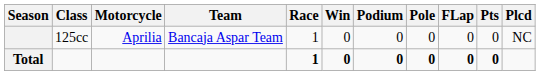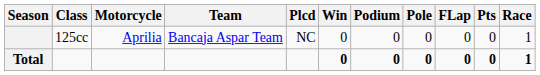columns swapped: (304, 15) <-> (519, 15)
